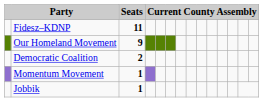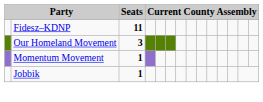(140, 43) 9 -> (140, 43) 3
- row: (56, 58)
